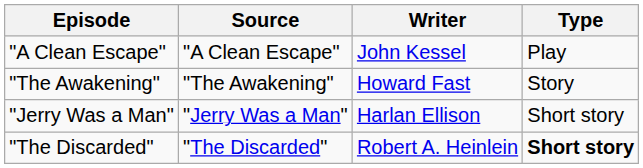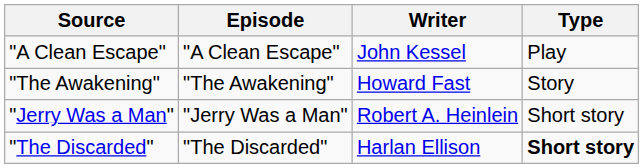columns swapped: (92, 20) <-> (265, 20)
(419, 115) Harlan Ellison -> (438, 115) Robert A. Heinlein
(438, 147) Robert A. Heinlein -> (419, 147) Harlan Ellison
